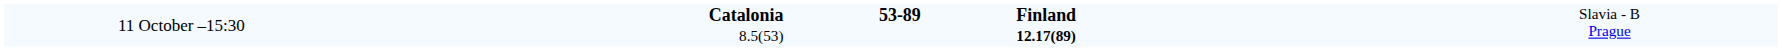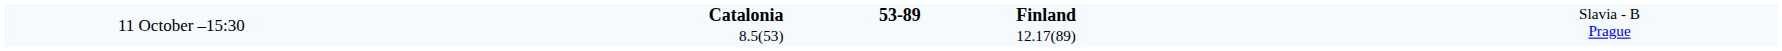(1046, 36) bold -> (1046, 36) normal
